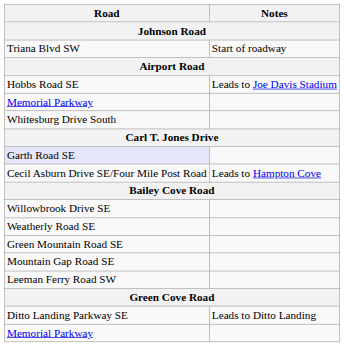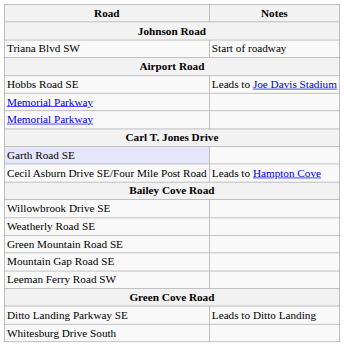(62, 119) Whitesburg Drive South -> (50, 119) Memorial Parkway
(50, 333) Memorial Parkway -> (62, 333) Whitesburg Drive South
